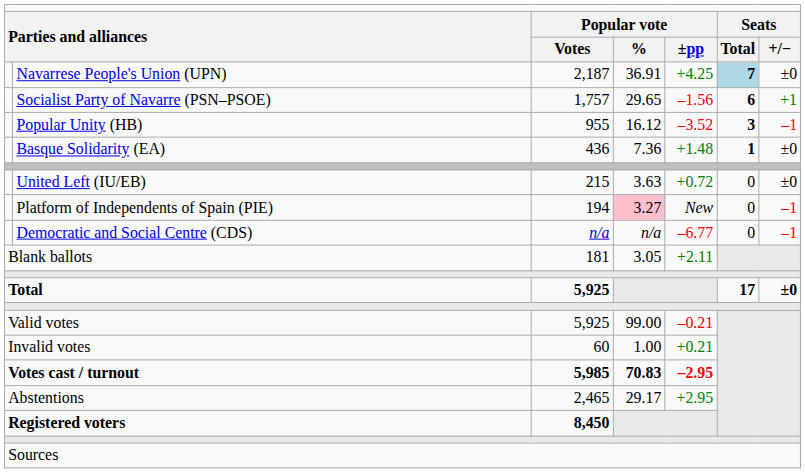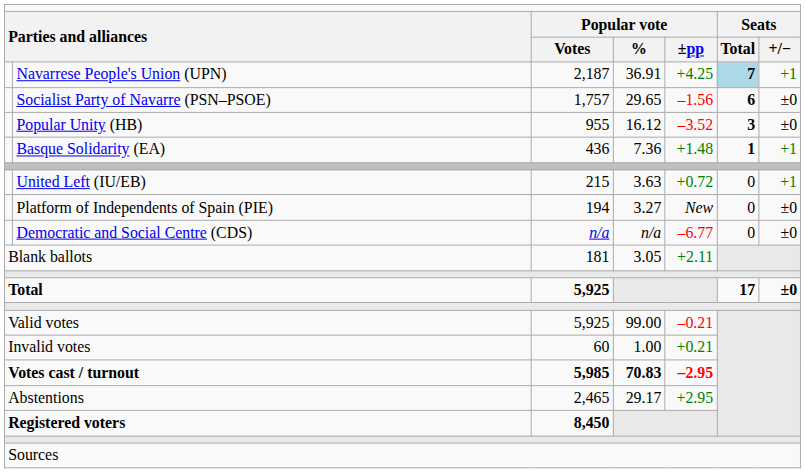(789, 74) ±0 -> (789, 74) +1
(789, 99) +1 -> (789, 99) ±0
(789, 124) –1 -> (789, 124) ±0
(789, 149) ±0 -> (789, 149) +1
(789, 182) ±0 -> (789, 182) +1
(647, 207) pink background -> (647, 207) no background
(789, 207) –1 -> (789, 207) ±0
(789, 232) –1 -> (789, 232) ±0
